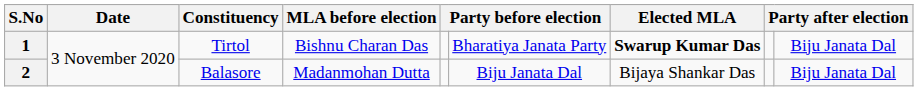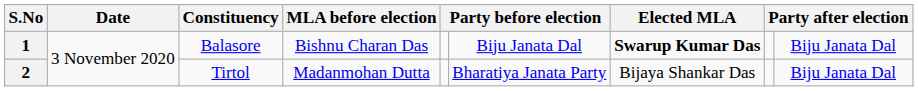(231, 45) Tirtol -> (231, 45) Balasore
(529, 45) Bharatiya Janata Party -> (529, 45) Biju Janata Dal
(231, 72) Balasore -> (231, 72) Tirtol
(529, 72) Biju Janata Dal -> (529, 72) Bharatiya Janata Party
